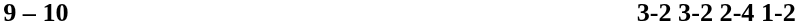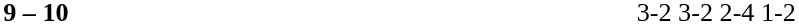(716, 12) bold -> (716, 12) normal
